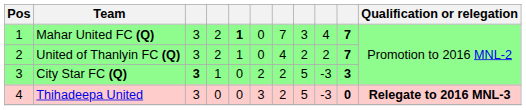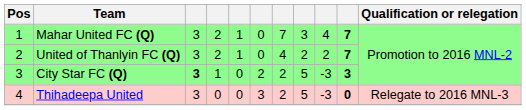(239, 34) bold -> (239, 34) normal
(440, 94) bold -> (440, 94) normal
